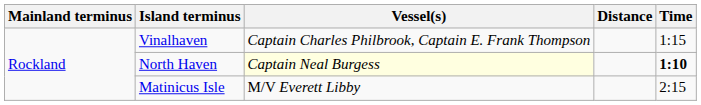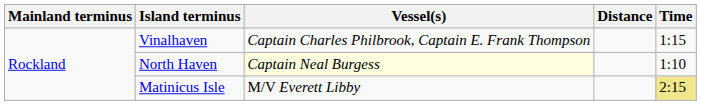(673, 64) bold -> (673, 64) normal
(673, 87) no background -> (673, 87) khaki background
